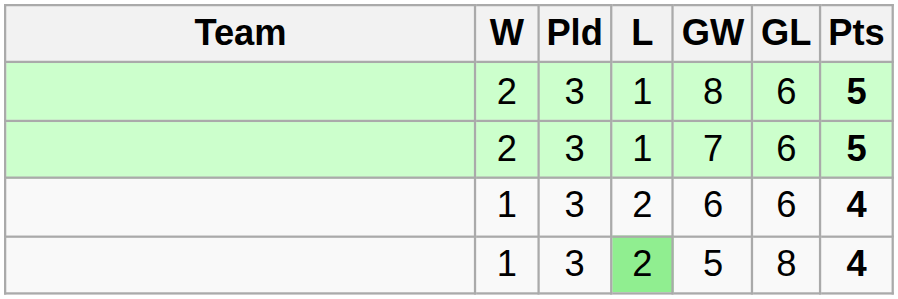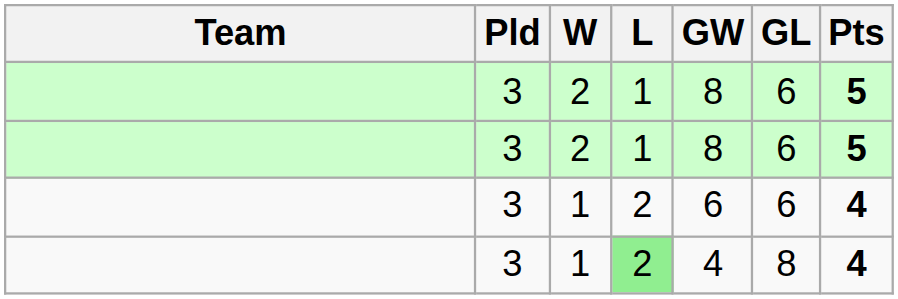columns swapped: (575, 33) <-> (507, 33)
(713, 148) 7 -> (713, 148) 8
(713, 263) 5 -> (713, 263) 4
